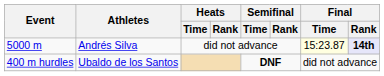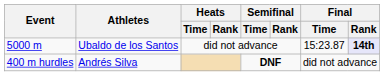(108, 46) Andrés Silva -> (128, 46) Ubaldo de los Santos
(324, 46) lightyellow background -> (324, 46) no background
(128, 63) Ubaldo de los Santos -> (108, 63) Andrés Silva
